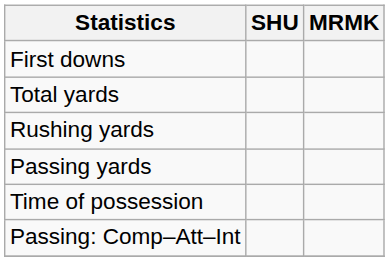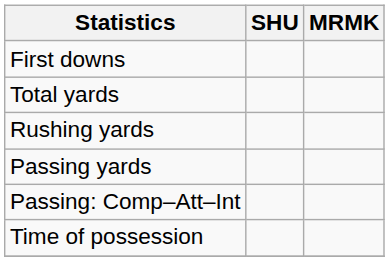rows swapped: (125, 237) <-> (107, 201)
